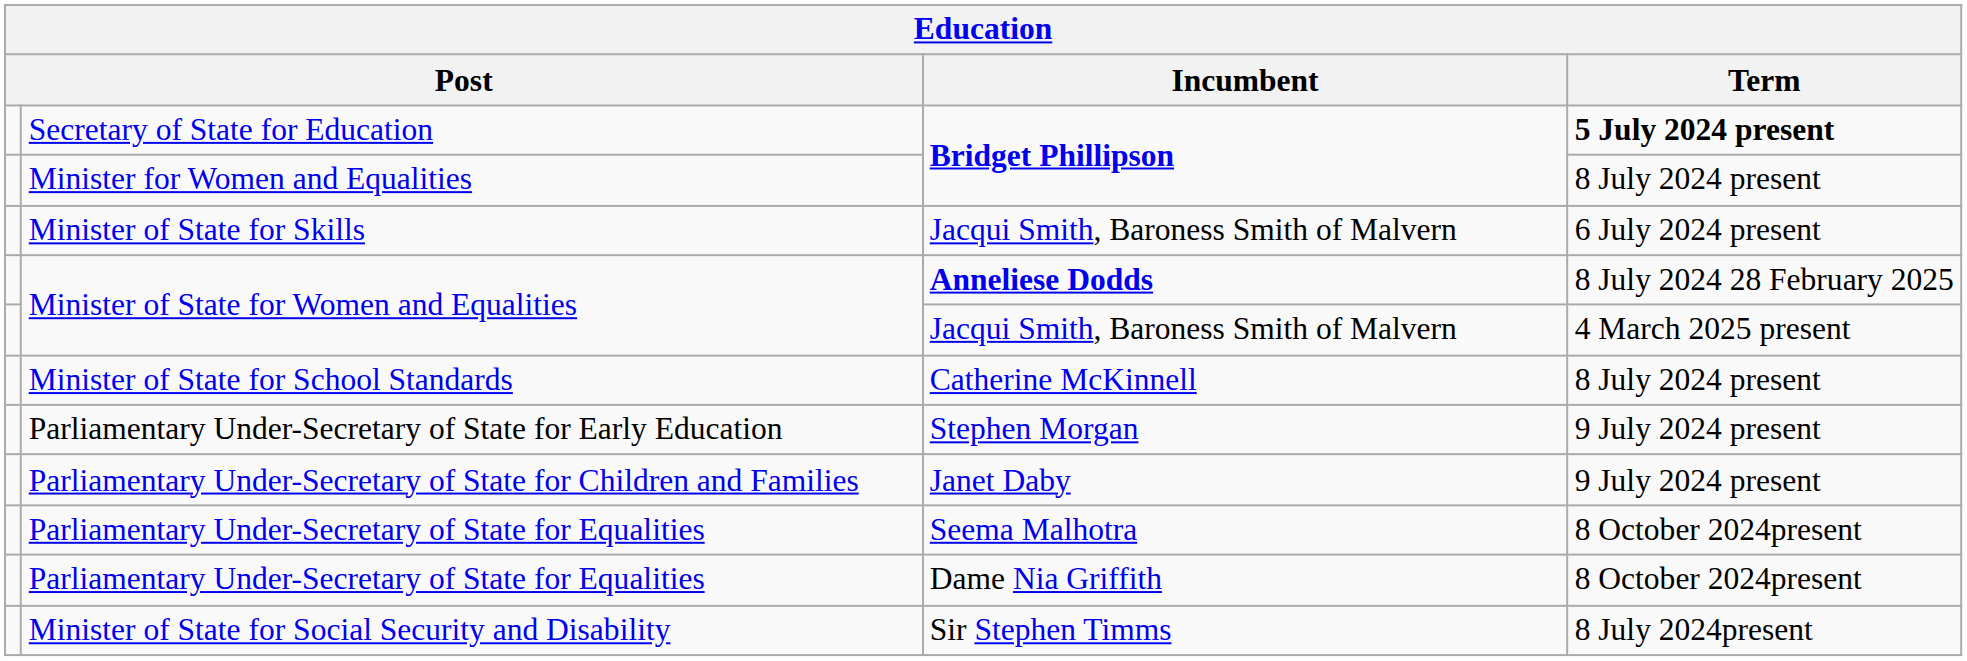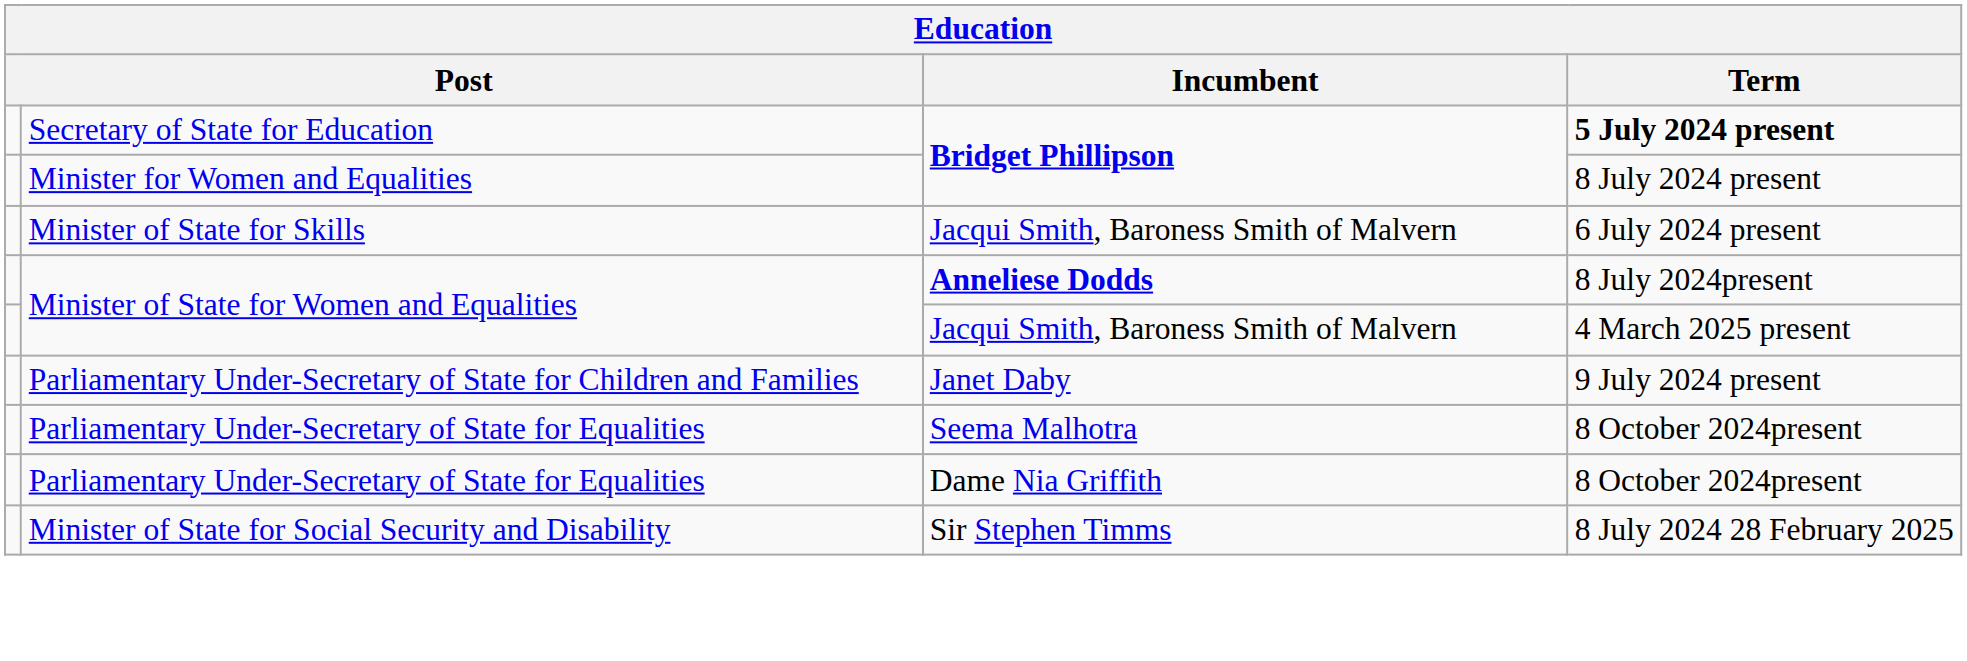(1764, 279) 8 July 2024 28 February 2025 -> (1694, 279) 8 July 2024present
- row: (271, 379)
- row: (406, 429)
(1694, 629) 8 July 2024present -> (1764, 529) 8 July 2024 28 February 2025
